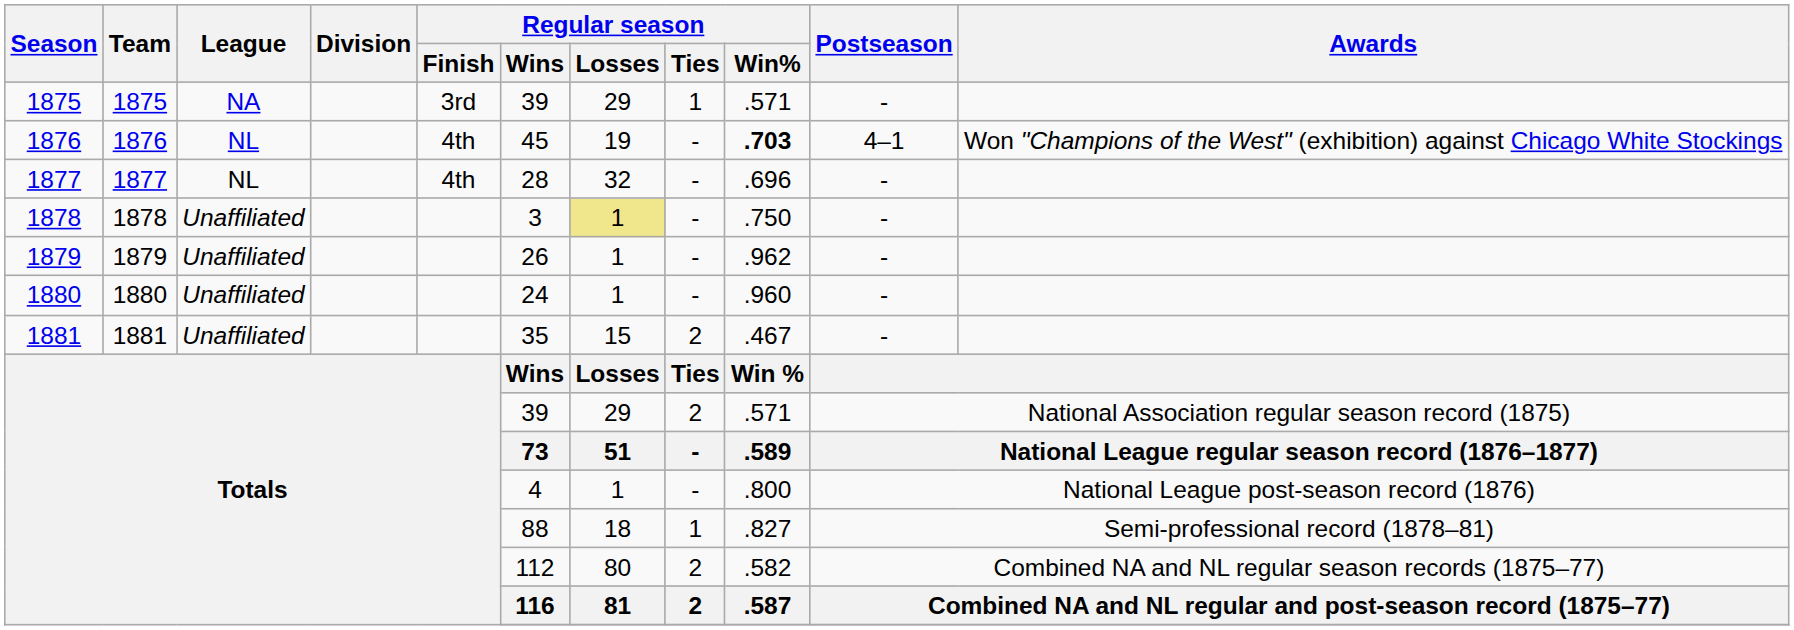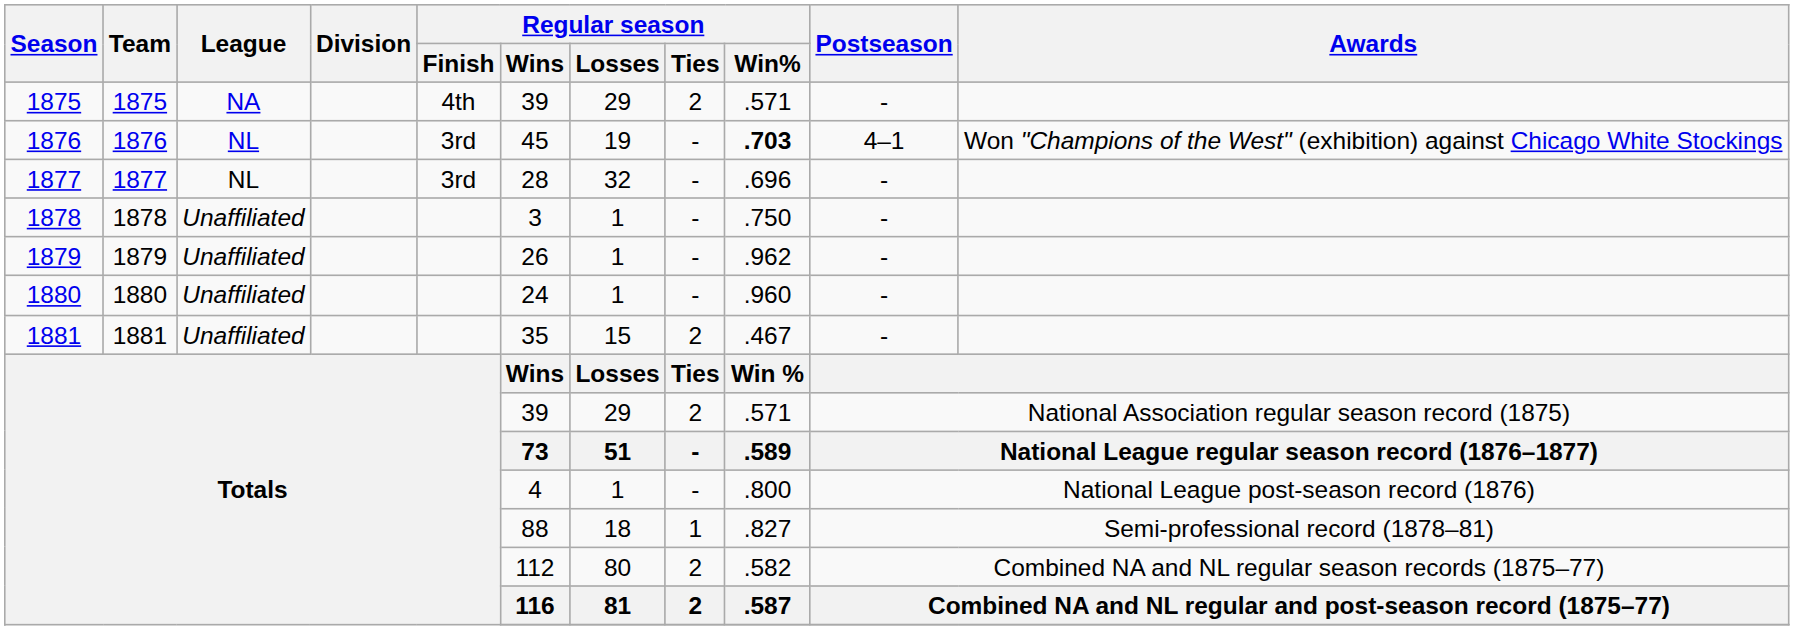(458, 102) 3rd -> (458, 102) 4th
(695, 102) 1 -> (695, 102) 2
(458, 141) 4th -> (458, 141) 3rd
(458, 179) 4th -> (458, 179) 3rd
(618, 218) khaki background -> (618, 218) no background
